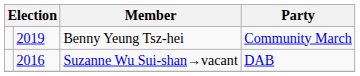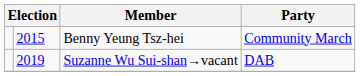(31, 37) 2019 -> (31, 37) 2015
(31, 60) 2016 -> (31, 60) 2019
